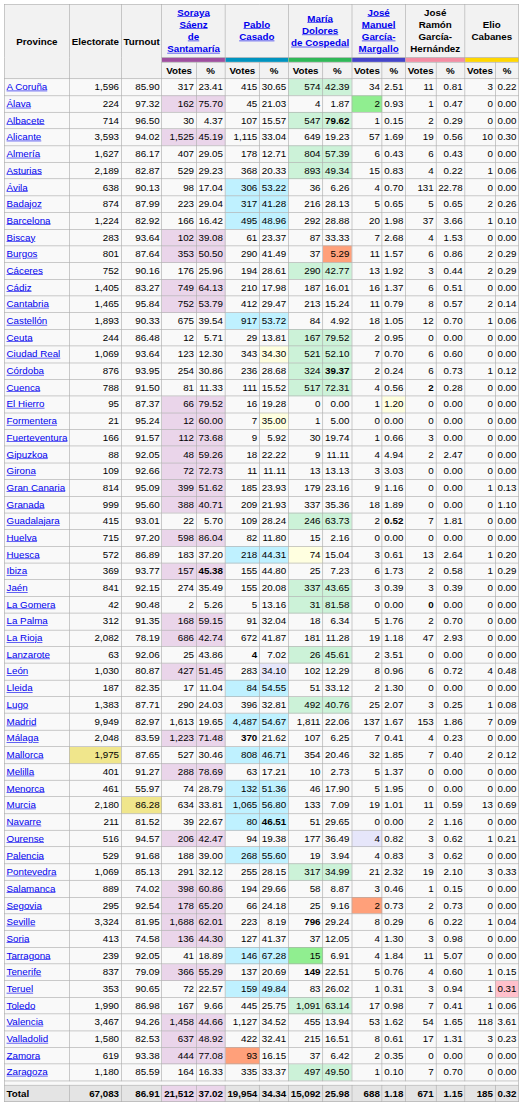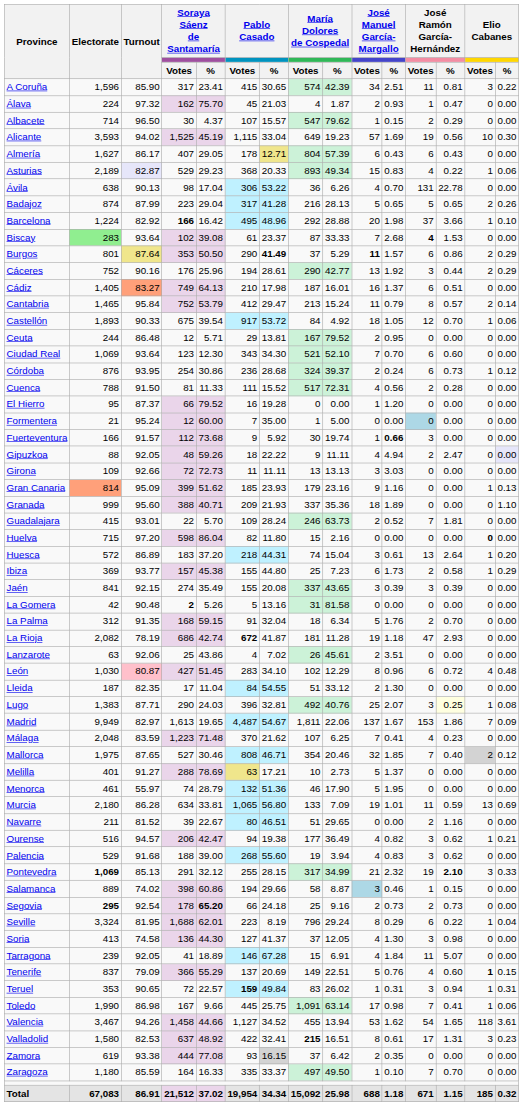(377, 104) lightgreen background -> (377, 104) no background
(337, 120) bold -> (337, 120) normal
(274, 154) no background -> (274, 154) khaki background
(147, 170) no background -> (147, 170) lavender background
(186, 220) normal -> (186, 220) bold
(111, 237) no background -> (111, 237) lightgreen background
(431, 237) normal -> (431, 237) bold
(147, 254) no background -> (147, 254) khaki background
(274, 254) normal -> (274, 254) bold
(340, 254) lightsalmon background -> (340, 254) no background
(375, 254) normal -> (375, 254) bold
(147, 287) no background -> (147, 287) lightsalmon background
(274, 354) lightyellow background -> (274, 354) no background
(337, 371) bold -> (337, 371) normal
(431, 387) bold -> (431, 387) normal
(394, 404) lightyellow background -> (394, 404) no background
(274, 421) lightyellow background -> (274, 421) no background
(431, 421) no background -> (431, 421) lightblue background
(394, 438) normal -> (394, 438) bold
(507, 454) no background -> (507, 454) lavender background
(111, 488) no background -> (111, 488) lightsalmon background
(394, 521) bold -> (394, 521) normal
(490, 538) normal -> (490, 538) bold
(315, 554) lightyellow background -> (315, 554) no background
(211, 571) bold -> (211, 571) normal
(191, 605) normal -> (191, 605) bold
(431, 605) bold -> (431, 605) normal
(249, 638) normal -> (249, 638) bold
(255, 655) bold -> (255, 655) normal
(147, 671) no background -> (147, 671) pink background
(274, 671) lavender background -> (274, 671) no background
(453, 705) no background -> (453, 705) lightyellow background
(249, 738) bold -> (249, 738) normal
(107, 755) khaki background -> (107, 755) no background
(490, 755) no background -> (490, 755) lightgrey background
(252, 771) no background -> (252, 771) khaki background
(147, 805) khaki background -> (147, 805) no background
(274, 822) bold -> (274, 822) normal
(377, 838) lavender background -> (377, 838) no background
(107, 872) normal -> (107, 872) bold
(453, 872) normal -> (453, 872) bold
(377, 888) no background -> (377, 888) lightblue background
(111, 905) normal -> (111, 905) bold
(211, 905) normal -> (211, 905) bold
(377, 905) lightsalmon background -> (377, 905) no background
(312, 922) bold -> (312, 922) normal
(315, 955) lightgreen background -> (315, 955) no background
(312, 972) bold -> (312, 972) normal
(490, 972) normal -> (490, 972) bold
(249, 989) normal -> (249, 989) bold
(507, 989) pink background -> (507, 989) no background
(312, 1039) normal -> (312, 1039) bold
(252, 1055) lightsalmon background -> (252, 1055) no background
(274, 1055) no background -> (274, 1055) lightgrey background
